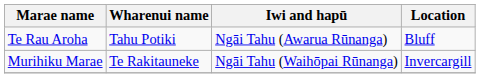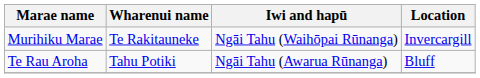rows swapped: (48, 38) <-> (55, 61)
